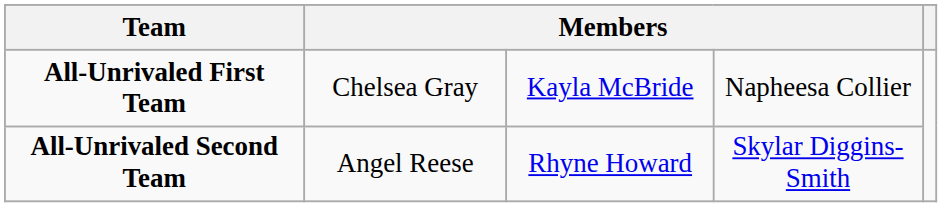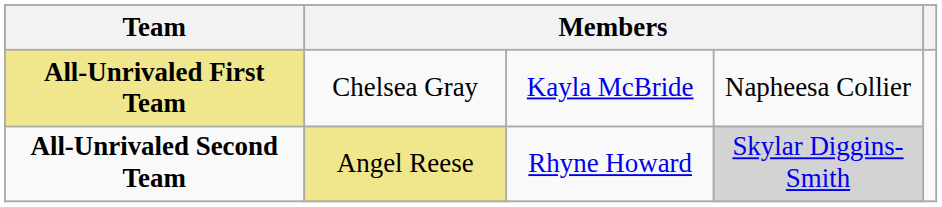(154, 87) no background -> (154, 87) khaki background
(405, 163) no background -> (405, 163) khaki background
(818, 163) no background -> (818, 163) lightgrey background
